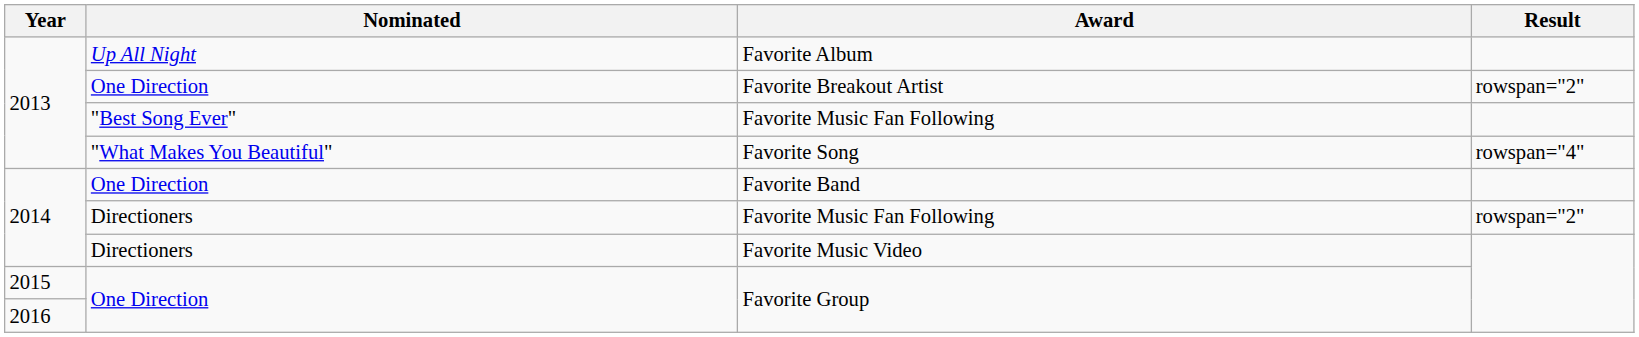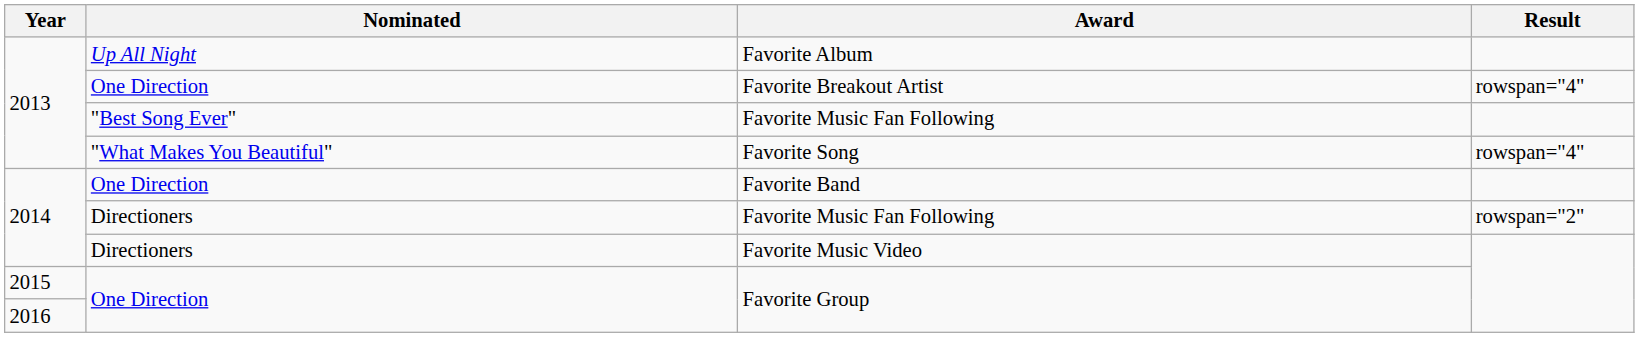(1530, 86) rowspan="2" -> (1530, 86) rowspan="4"
